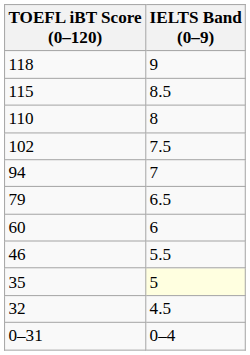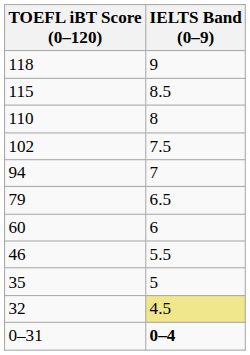(154, 281) lightyellow background -> (154, 281) no background
(160, 308) no background -> (160, 308) khaki background
(162, 335) normal -> (162, 335) bold
